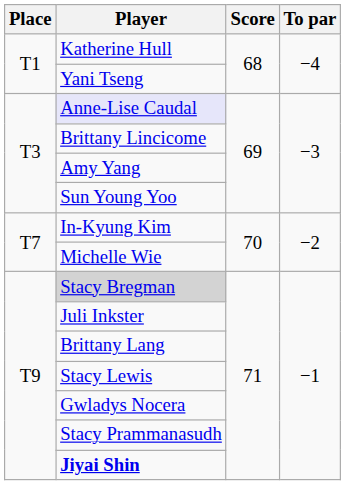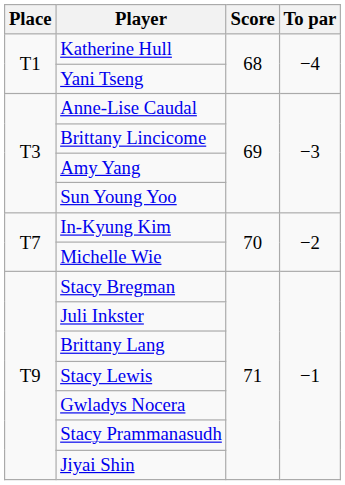(129, 108) lavender background -> (129, 108) no background
(118, 286) lightgrey background -> (118, 286) no background
(100, 464) bold -> (97, 464) normal
